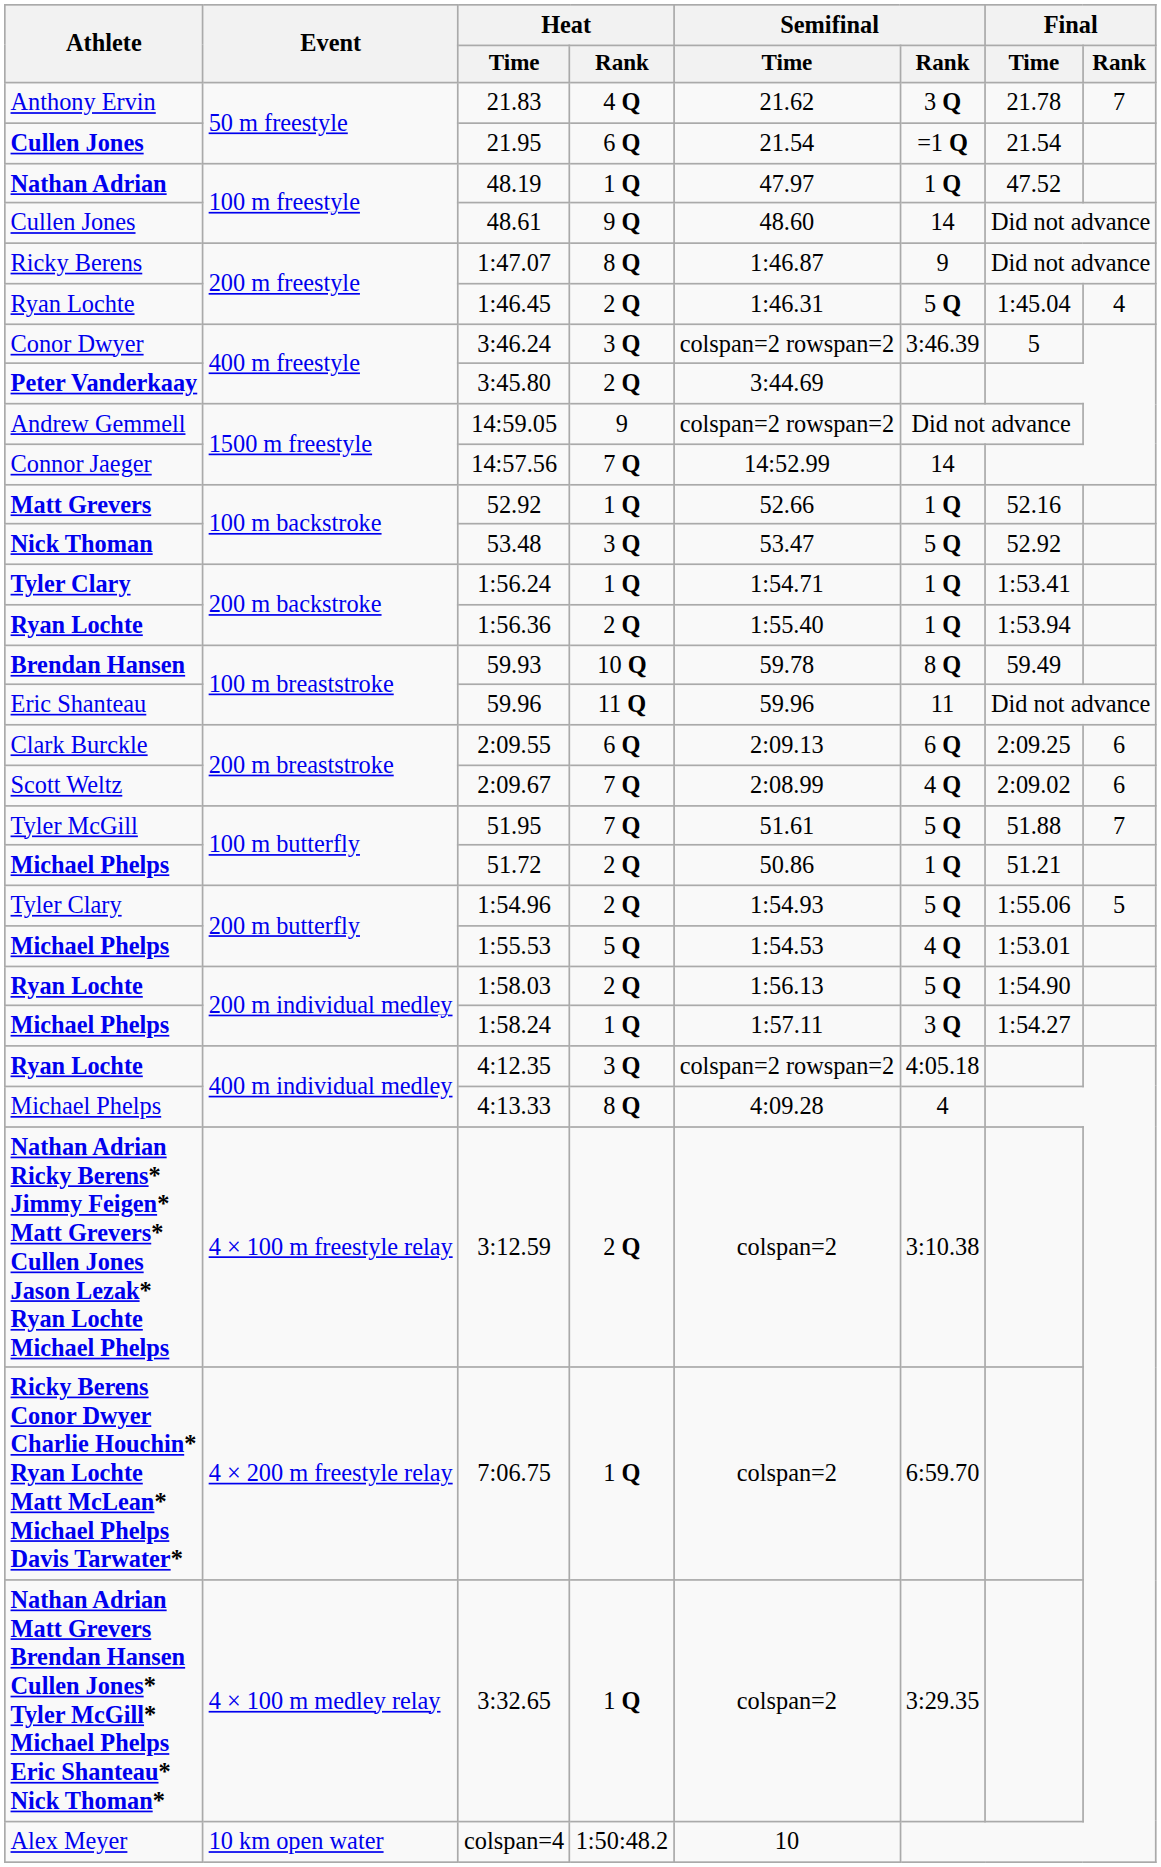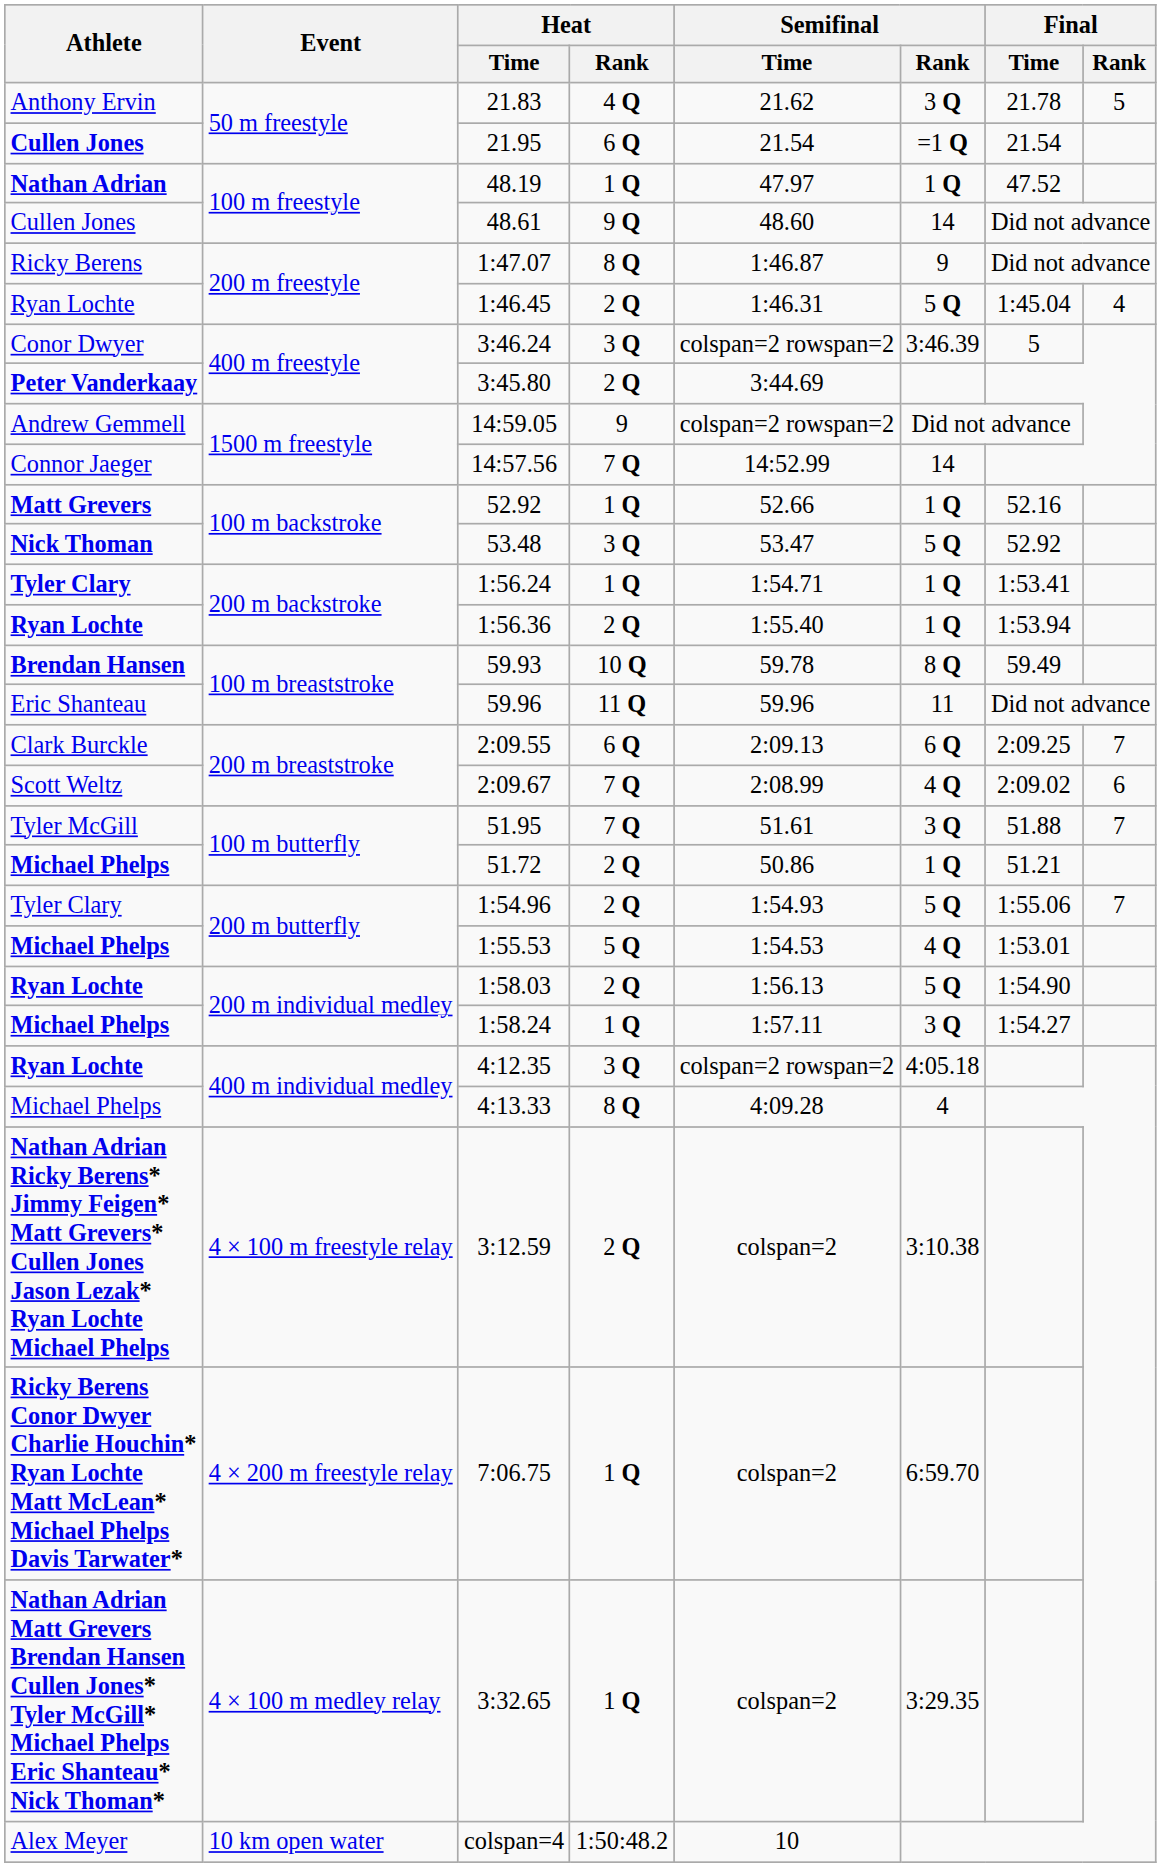(1119, 103) 7 -> (1119, 103) 5
(1119, 745) 6 -> (1119, 745) 7
(943, 825) 5 Q -> (943, 825) 3 Q
(1119, 905) 5 -> (1119, 905) 7
